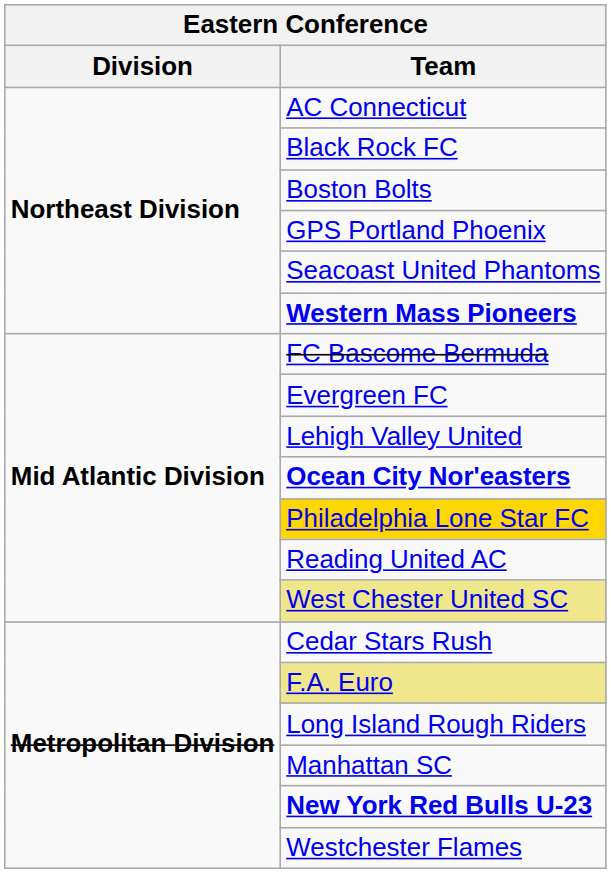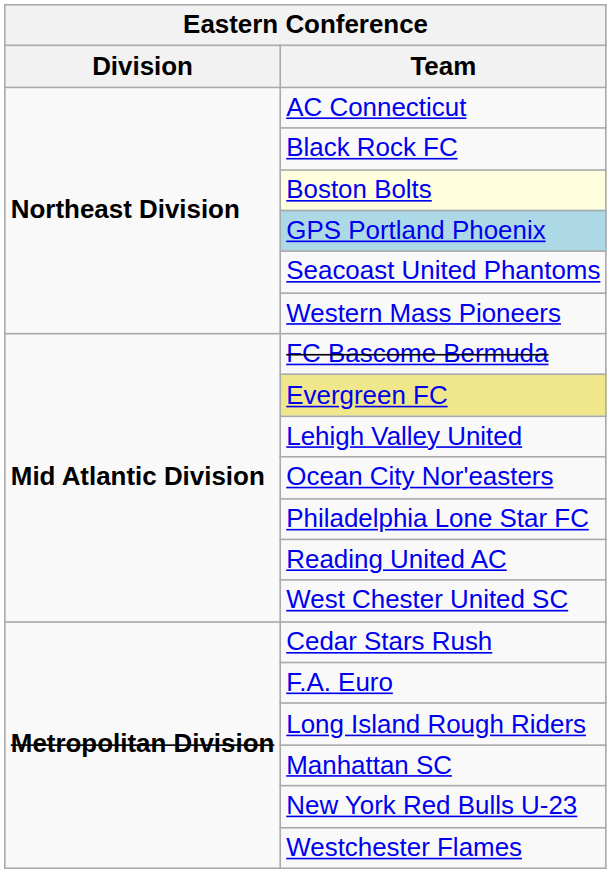(359, 189) no background -> (359, 189) lightyellow background
(416, 230) no background -> (416, 230) lightblue background
(432, 312) bold -> (424, 312) normal
(367, 395) no background -> (367, 395) khaki background
(428, 477) bold -> (420, 477) normal
(438, 518) gold background -> (438, 518) no background
(427, 600) khaki background -> (427, 600) no background
(340, 682) khaki background -> (340, 682) no background
(439, 806) bold -> (432, 806) normal
